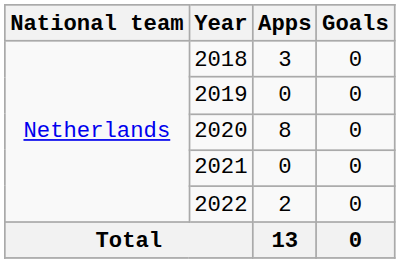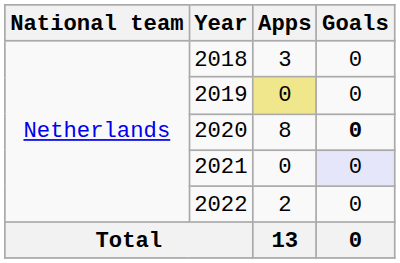(285, 95) no background -> (285, 95) khaki background
(355, 132) normal -> (355, 132) bold
(355, 168) no background -> (355, 168) lavender background
